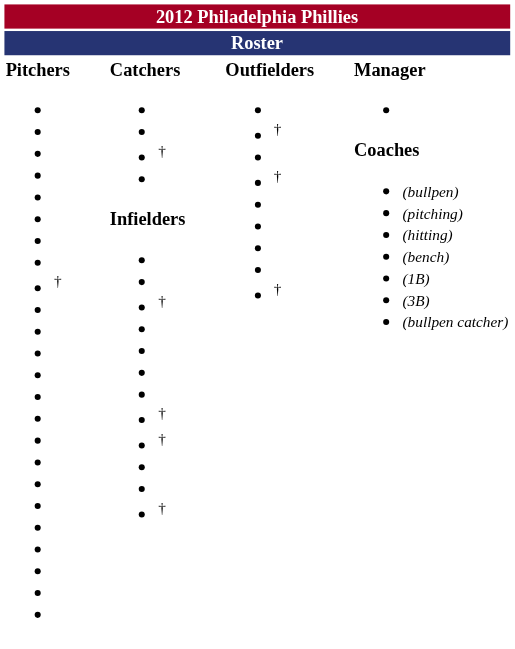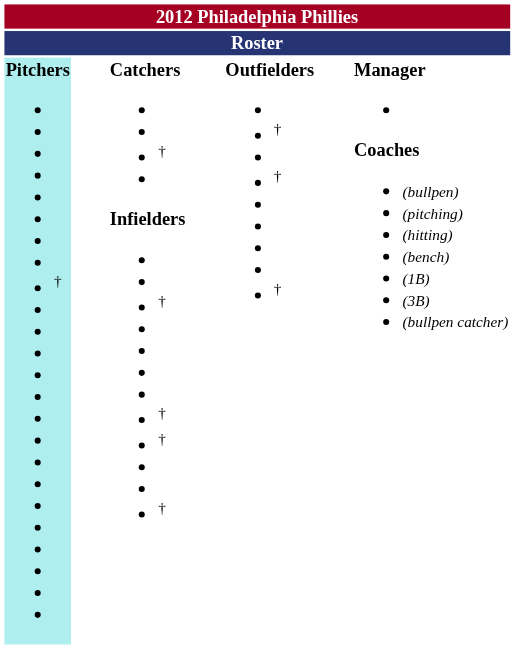(38, 342) no background -> (38, 342) paleturquoise background
